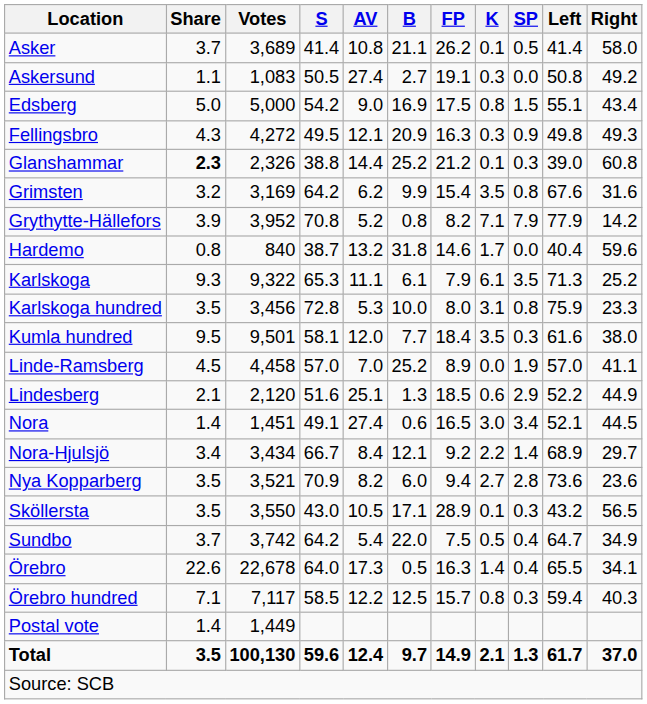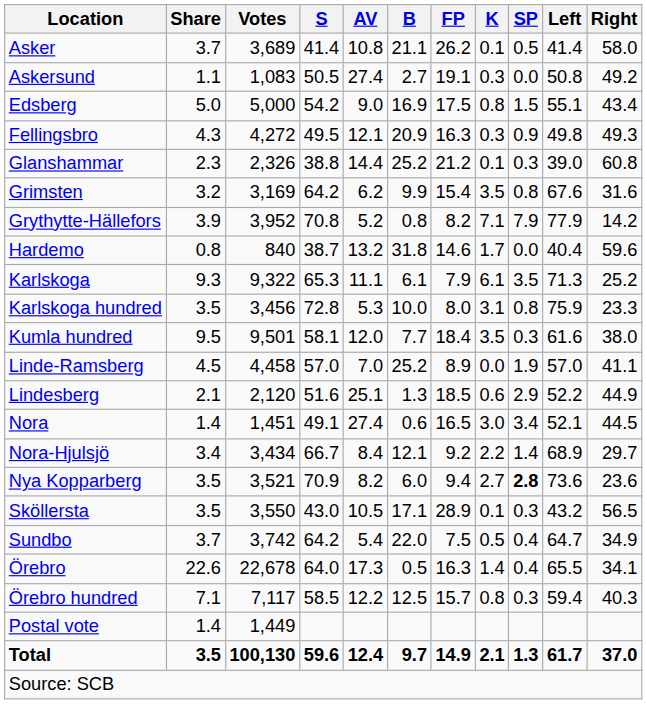(208, 163) bold -> (208, 163) normal
(526, 481) normal -> (526, 481) bold
